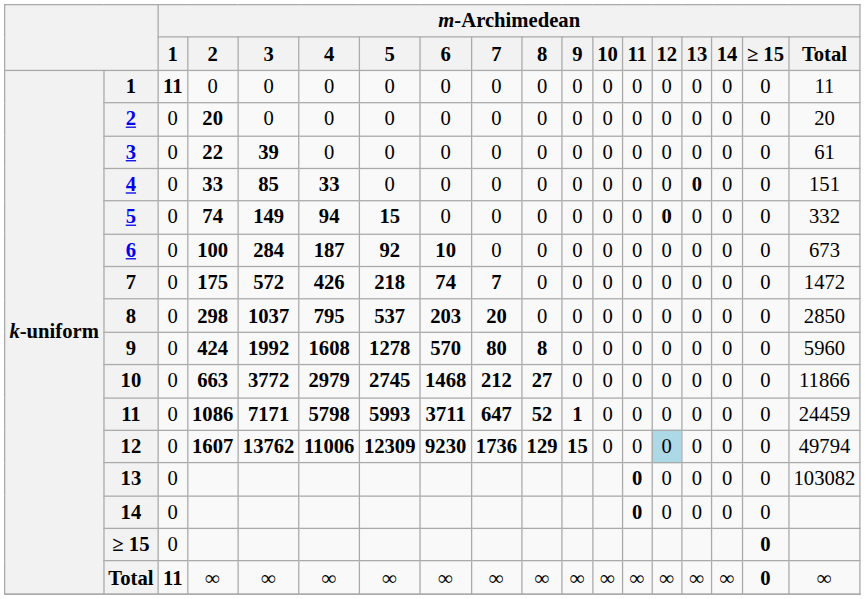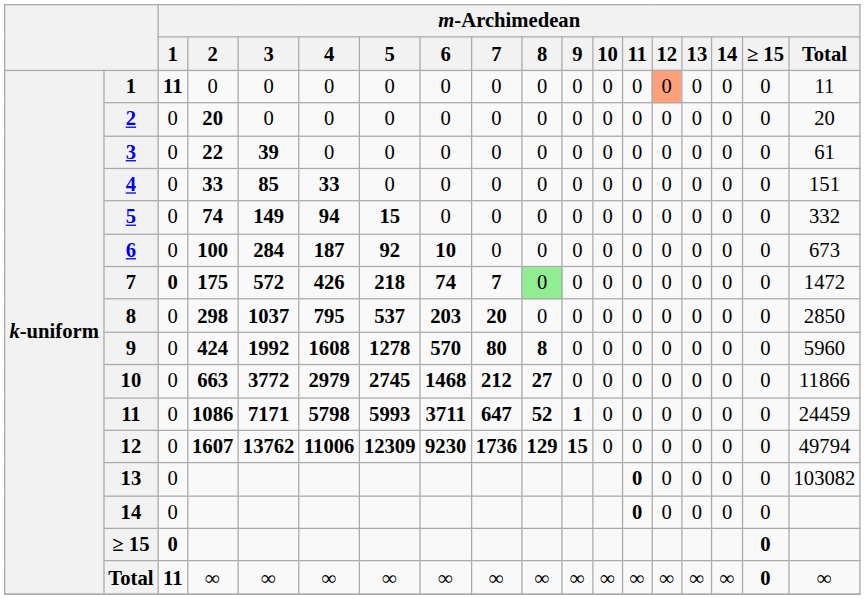(667, 86) no background -> (667, 86) lightsalmon background
(697, 184) bold -> (697, 184) normal
(667, 217) bold -> (667, 217) normal
(173, 282) normal -> (173, 282) bold
(542, 282) no background -> (542, 282) lightgreen background
(667, 446) lightblue background -> (667, 446) no background
(173, 544) normal -> (173, 544) bold
